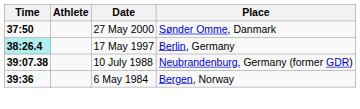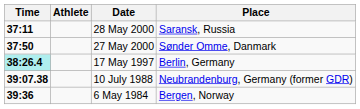+ row: (124, 29)
